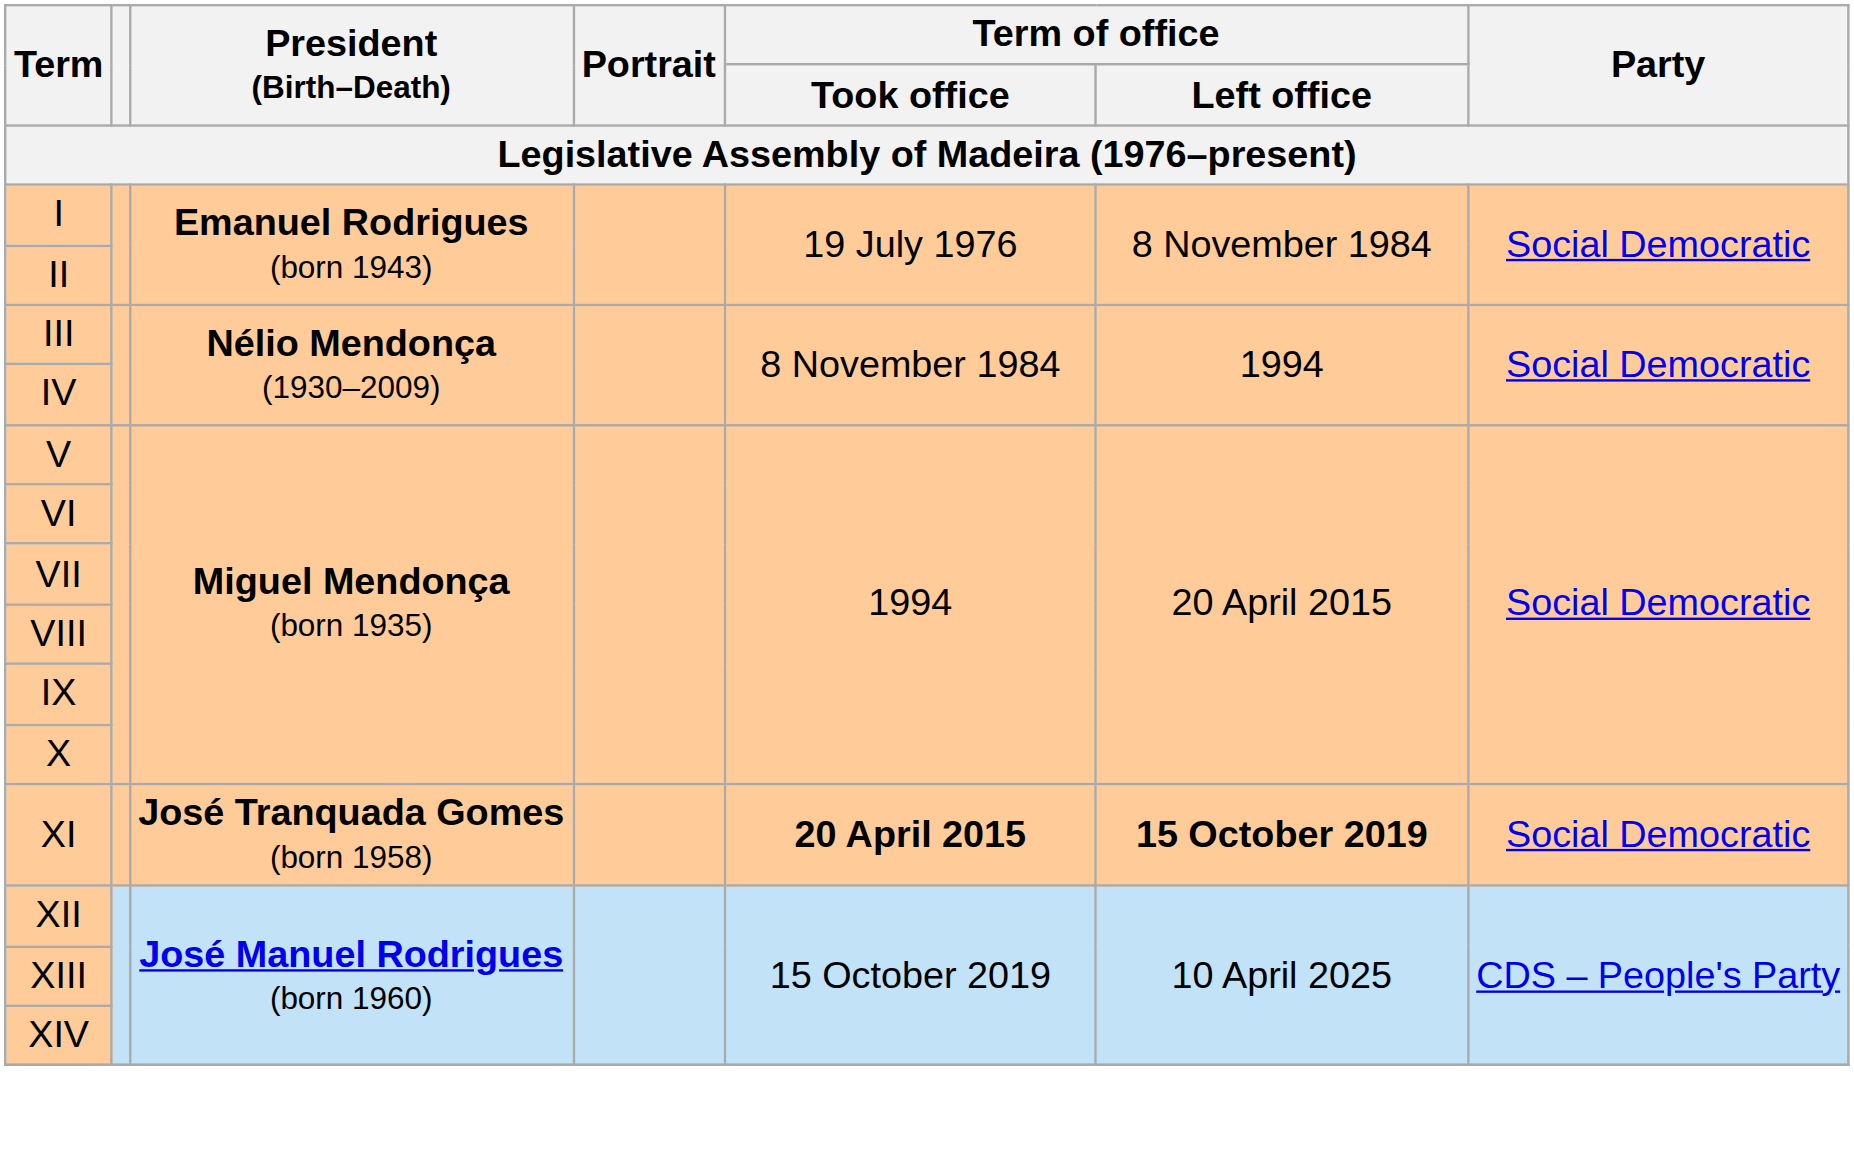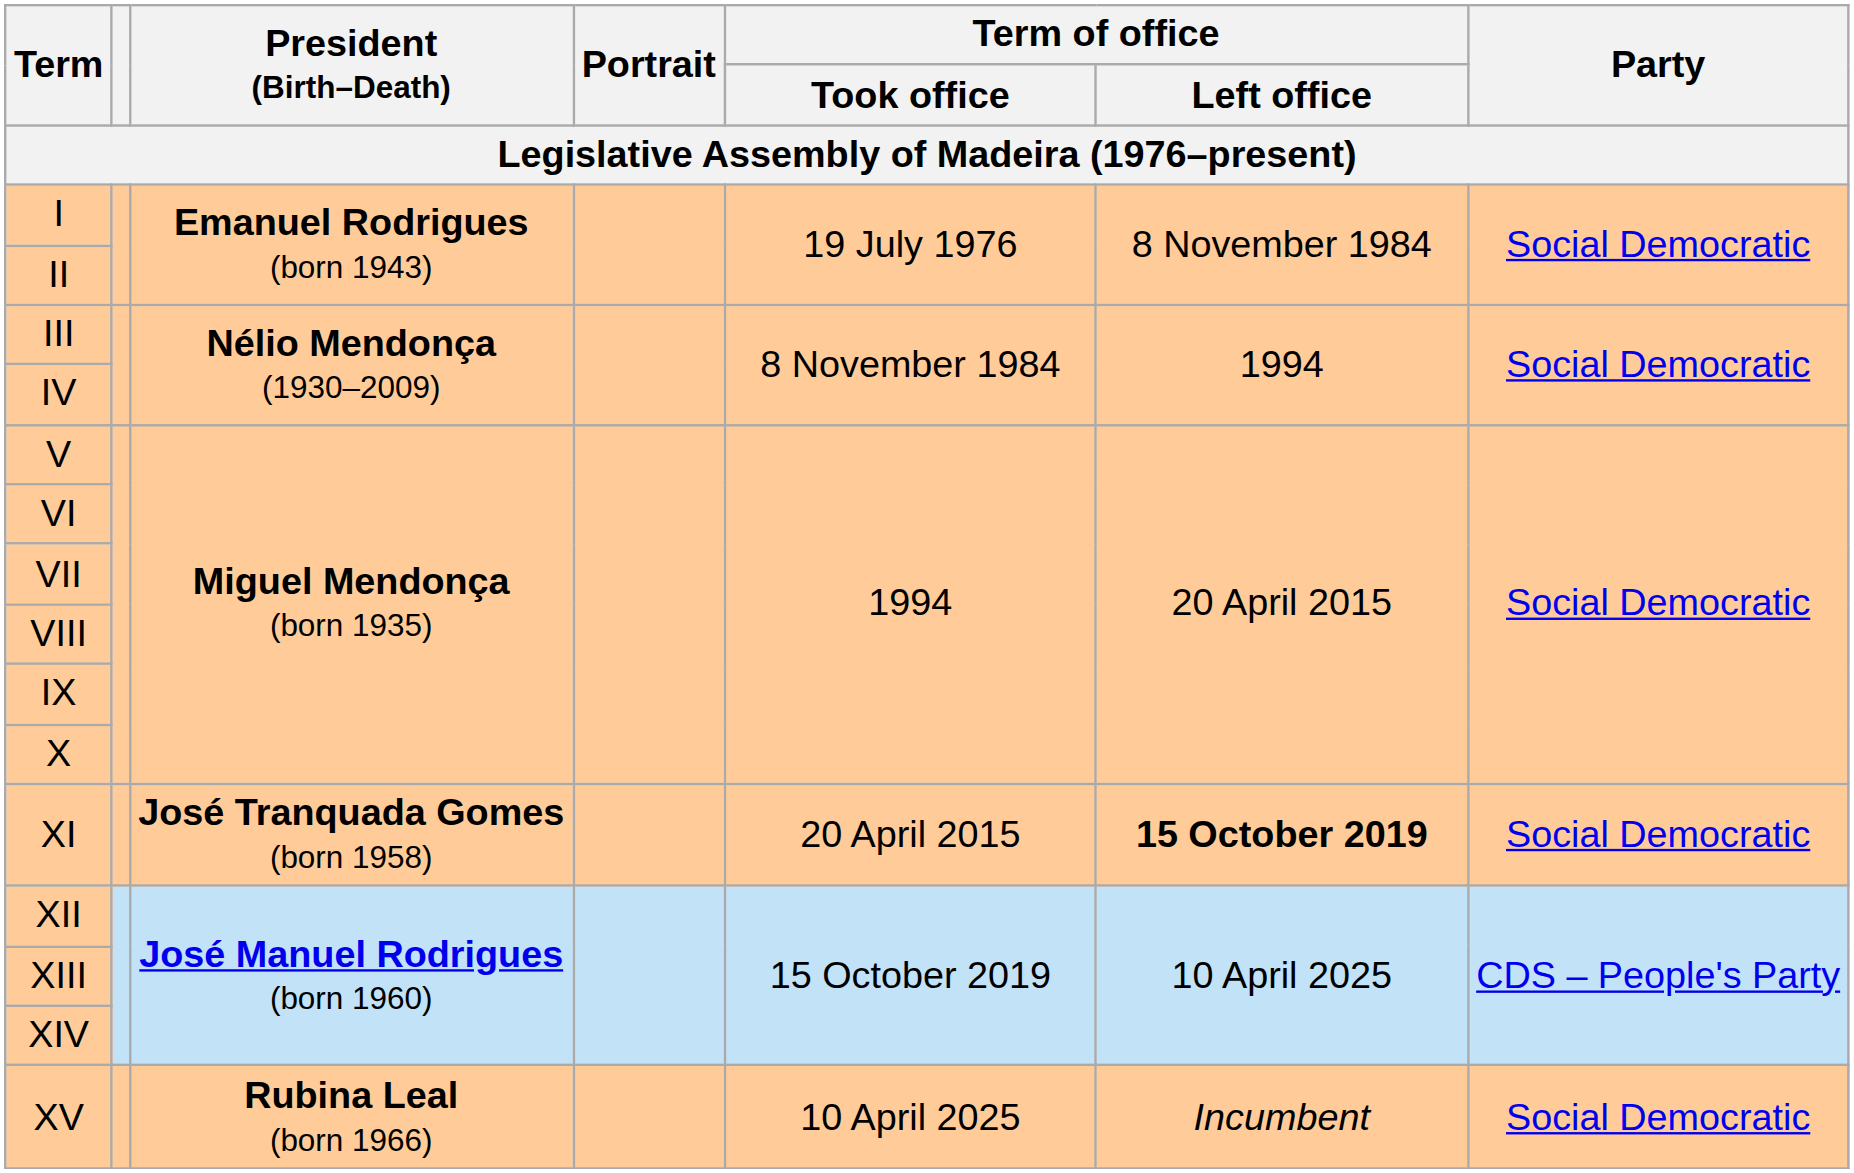(910, 834) bold -> (910, 834) normal
+ row: (59, 1116)
